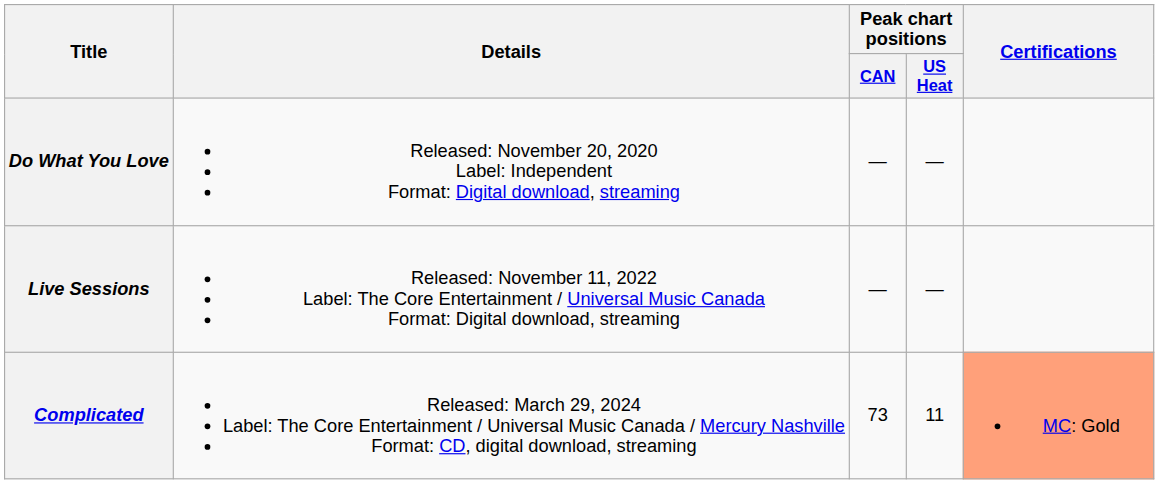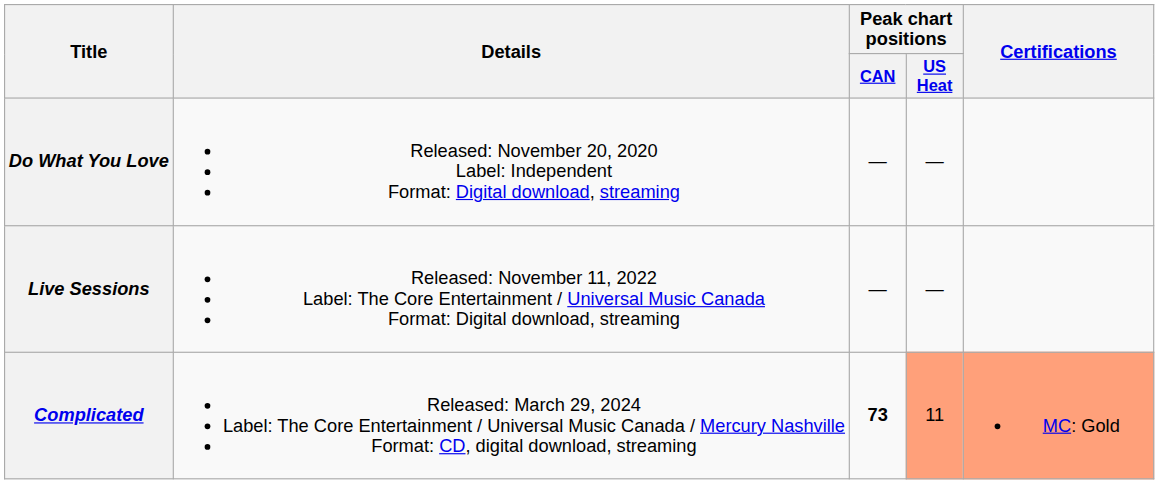(878, 415) normal -> (878, 415) bold
(935, 415) no background -> (935, 415) lightsalmon background
